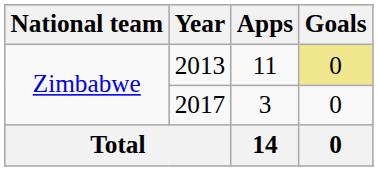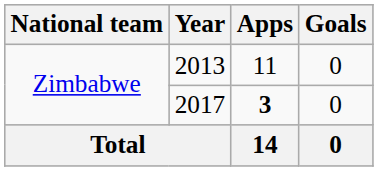(336, 64) khaki background -> (336, 64) no background
(265, 104) normal -> (265, 104) bold
